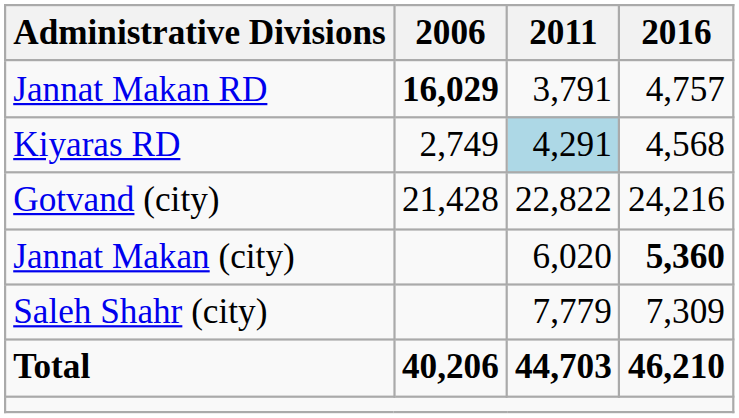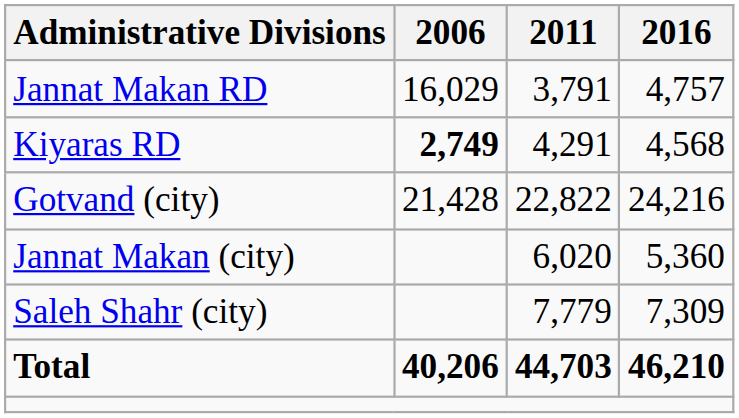(450, 88) bold -> (450, 88) normal
(459, 144) normal -> (459, 144) bold
(572, 144) lightblue background -> (572, 144) no background
(685, 255) bold -> (685, 255) normal
